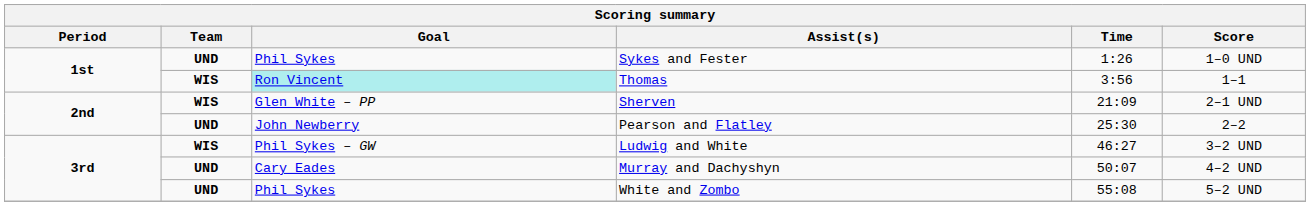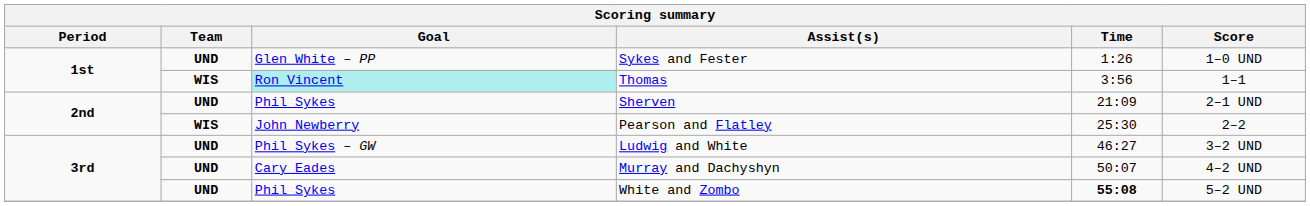(295, 59) Phil Sykes -> (315, 59) Glen White – PP
(206, 103) WIS -> (206, 103) UND
(315, 103) Glen White – PP -> (295, 103) Phil Sykes
(206, 125) UND -> (206, 125) WIS
(206, 146) WIS -> (206, 146) UND
(1117, 190) normal -> (1117, 190) bold
